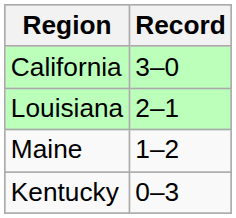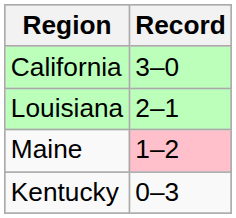(157, 150) no background -> (157, 150) pink background
